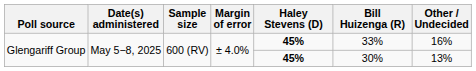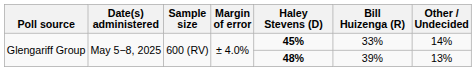(442, 42) 16% -> (442, 42) 14%
(293, 59) 45% -> (293, 59) 48%
(372, 59) 30% -> (372, 59) 39%
